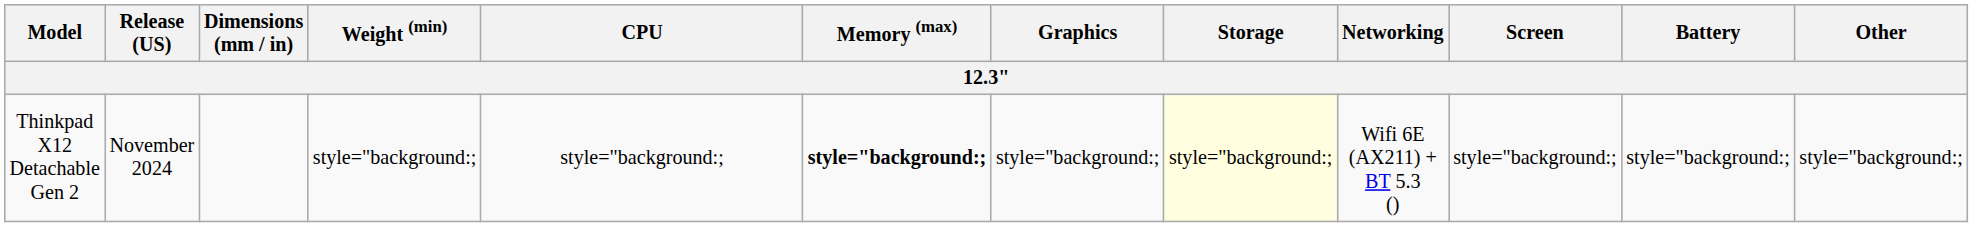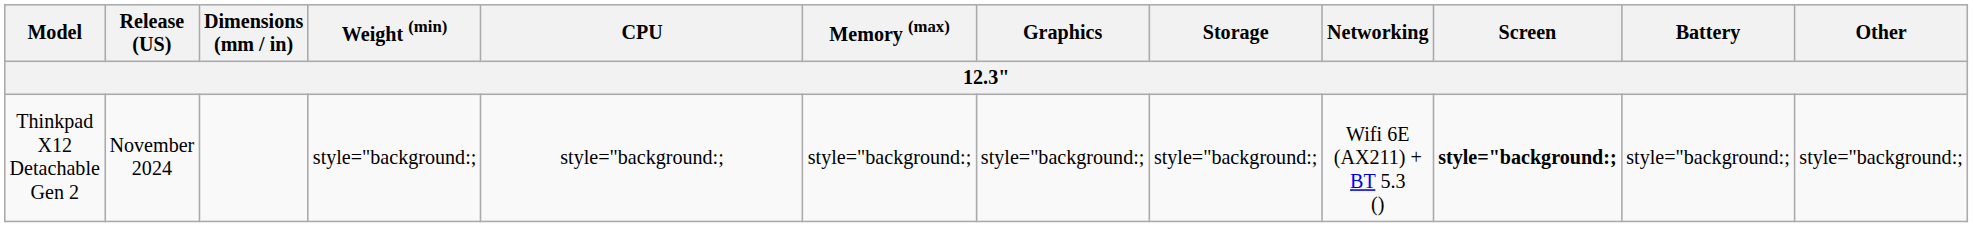(897, 157) bold -> (890, 157) normal
(1251, 157) lightyellow background -> (1236, 157) no background
(1535, 157) normal -> (1527, 157) bold
